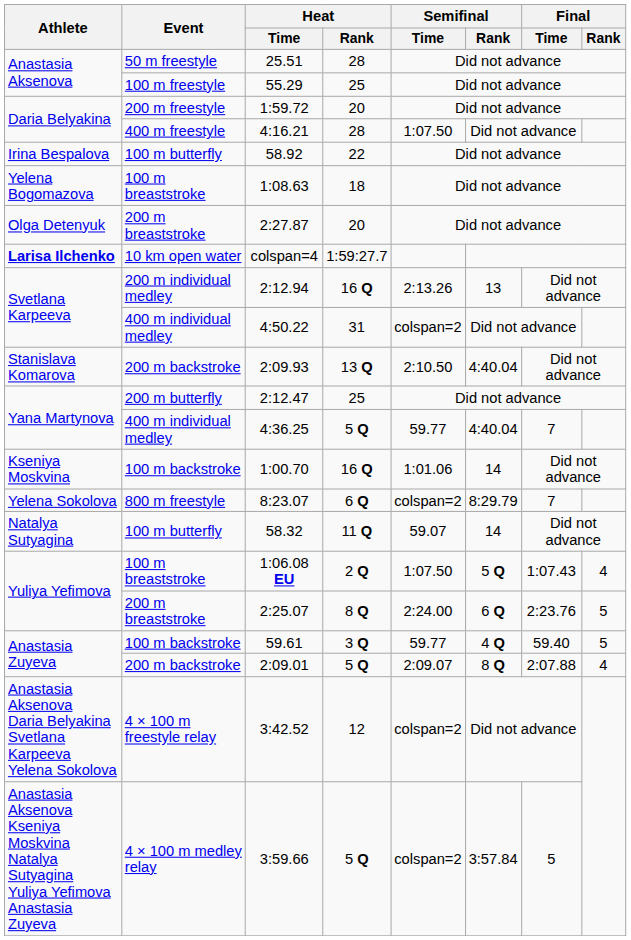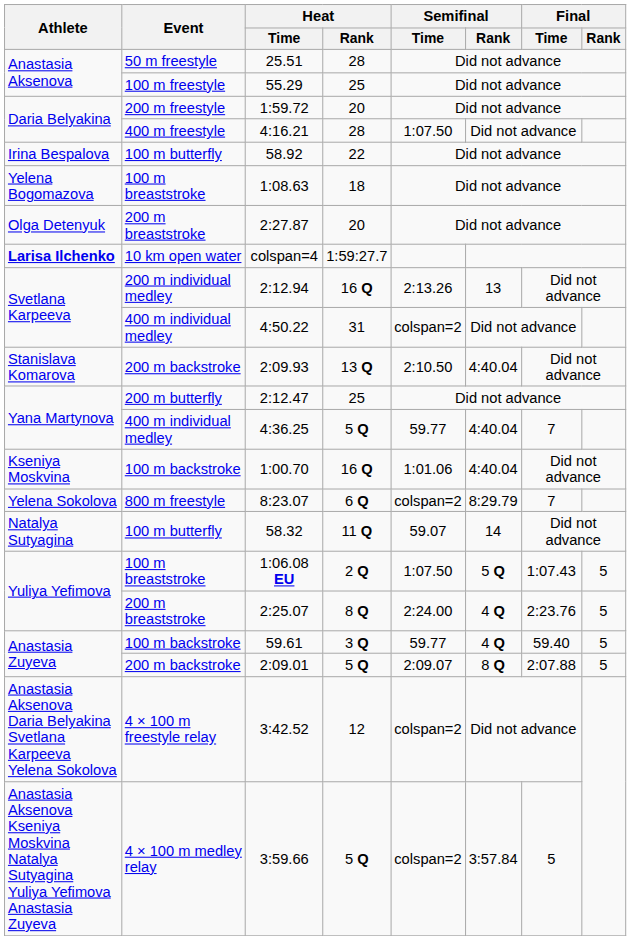(493, 469) 14 -> (493, 469) 4:40.04
(603, 572) 4 -> (603, 572) 5
(493, 611) 6 Q -> (493, 611) 4 Q
(603, 666) 4 -> (603, 666) 5
